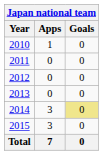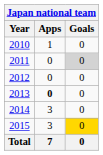(82, 61) no background -> (82, 61) lightgrey background
(50, 93) normal -> (50, 93) bold
(82, 110) khaki background -> (82, 110) no background
(82, 126) no background -> (82, 126) gold background
